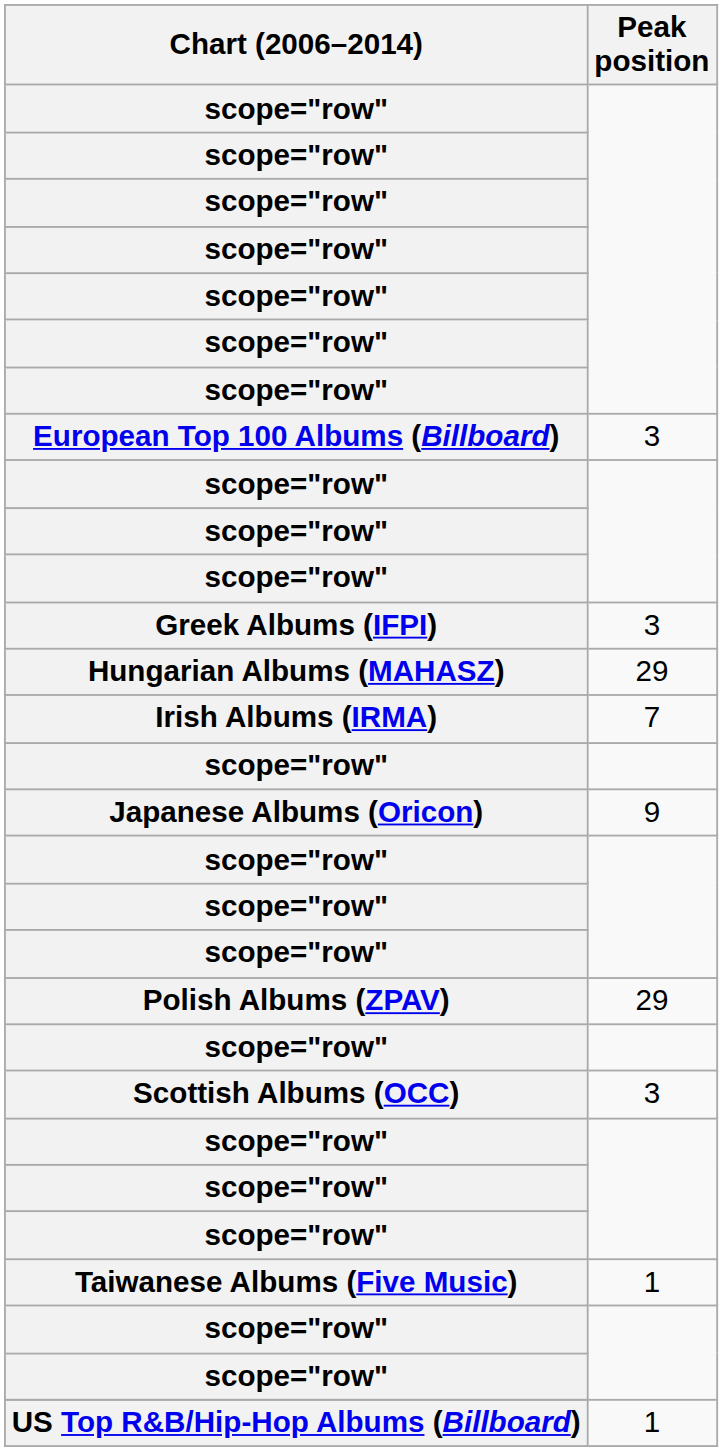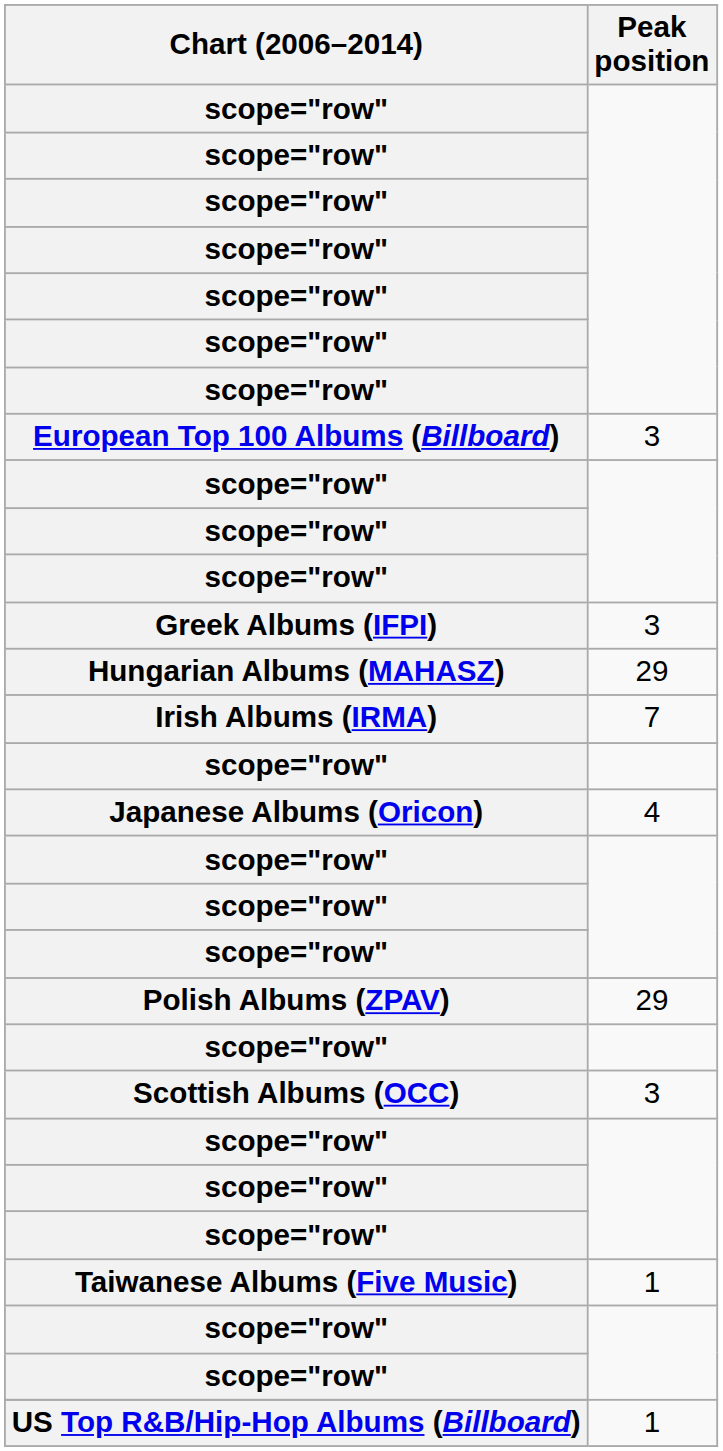(652, 812) 9 -> (652, 812) 4
